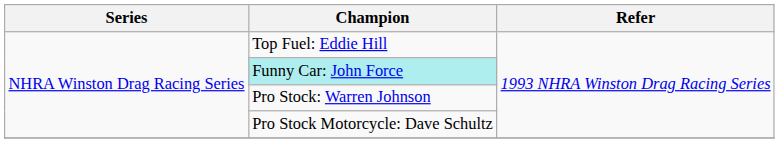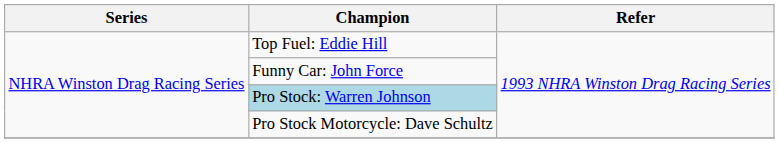(328, 70) paleturquoise background -> (328, 70) no background
(341, 97) no background -> (341, 97) lightblue background
